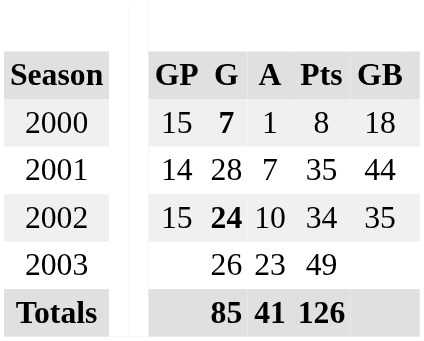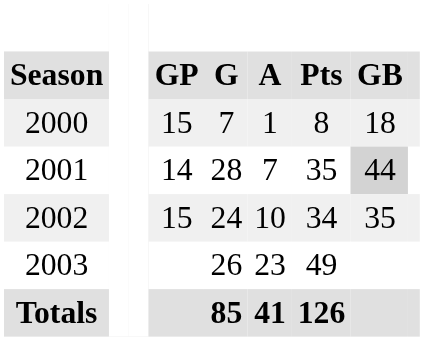(226, 122) bold -> (226, 122) normal
(380, 169) no background -> (380, 169) lightgrey background
(226, 217) bold -> (226, 217) normal
